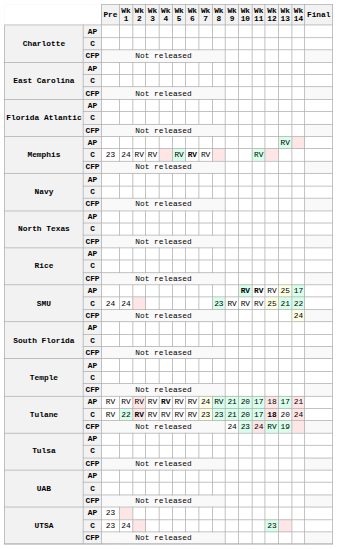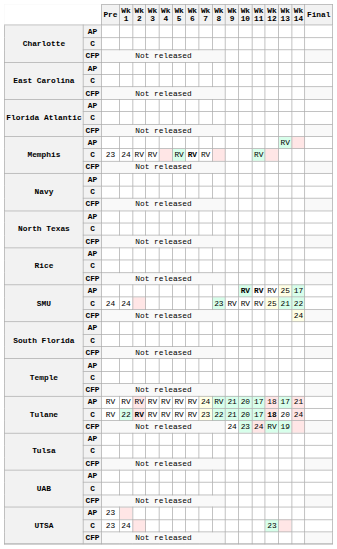(166, 402) bold -> (166, 402) normal
(219, 415) 23 -> (219, 415) 22
